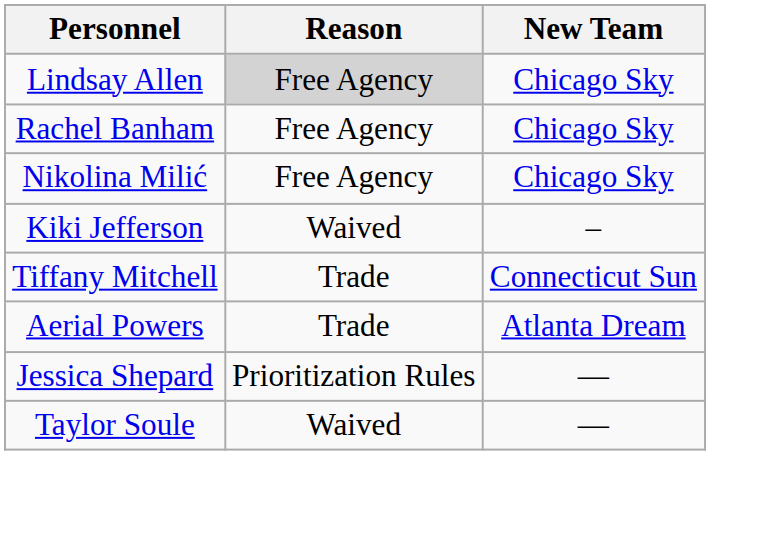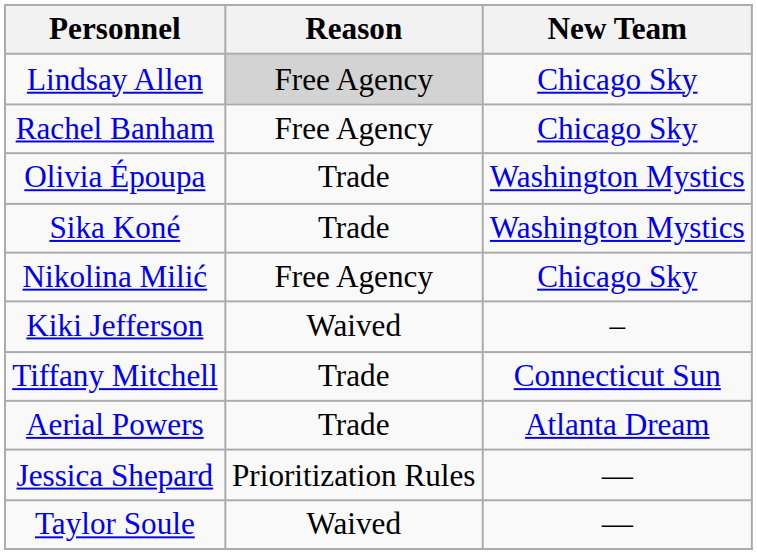+ row: (115, 177)
+ row: (115, 227)
